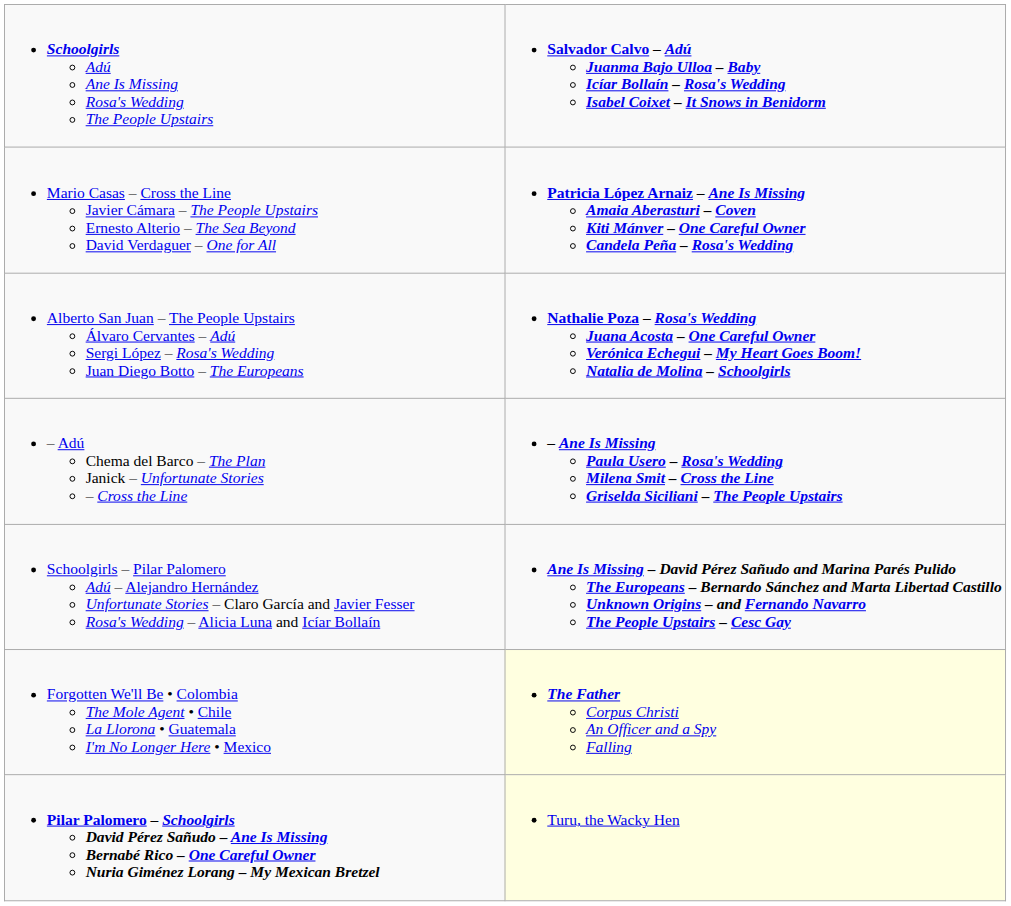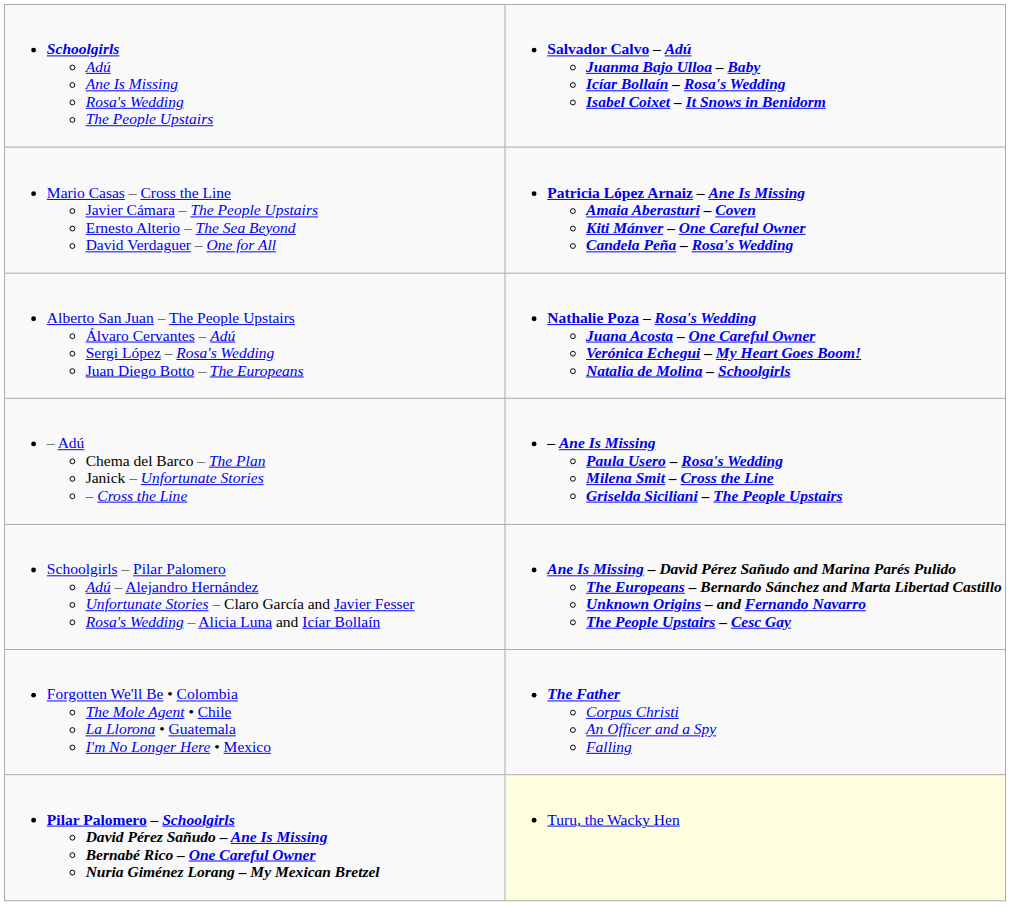(755, 721) lightyellow background -> (755, 721) no background
